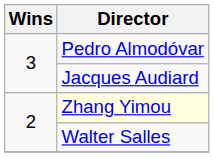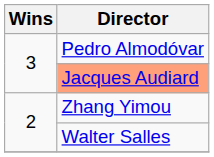(130, 78) no background -> (130, 78) lightsalmon background
(116, 107) lightyellow background -> (116, 107) no background
